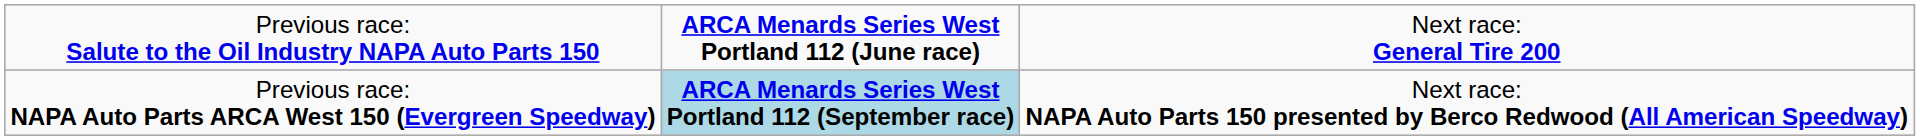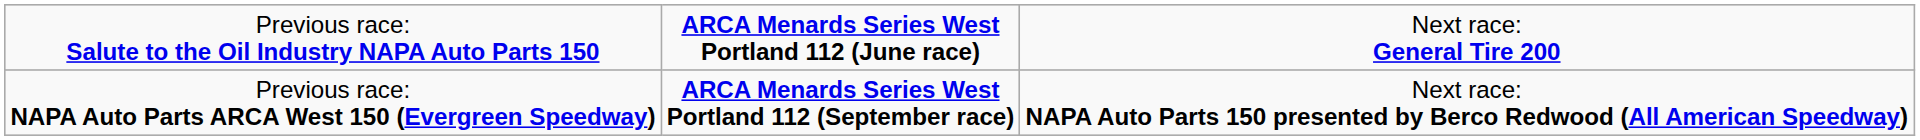(840, 103) lightblue background -> (840, 103) no background
